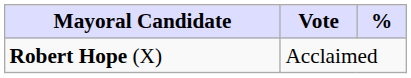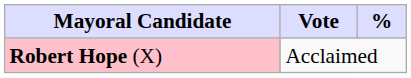(86, 55) no background -> (86, 55) pink background
